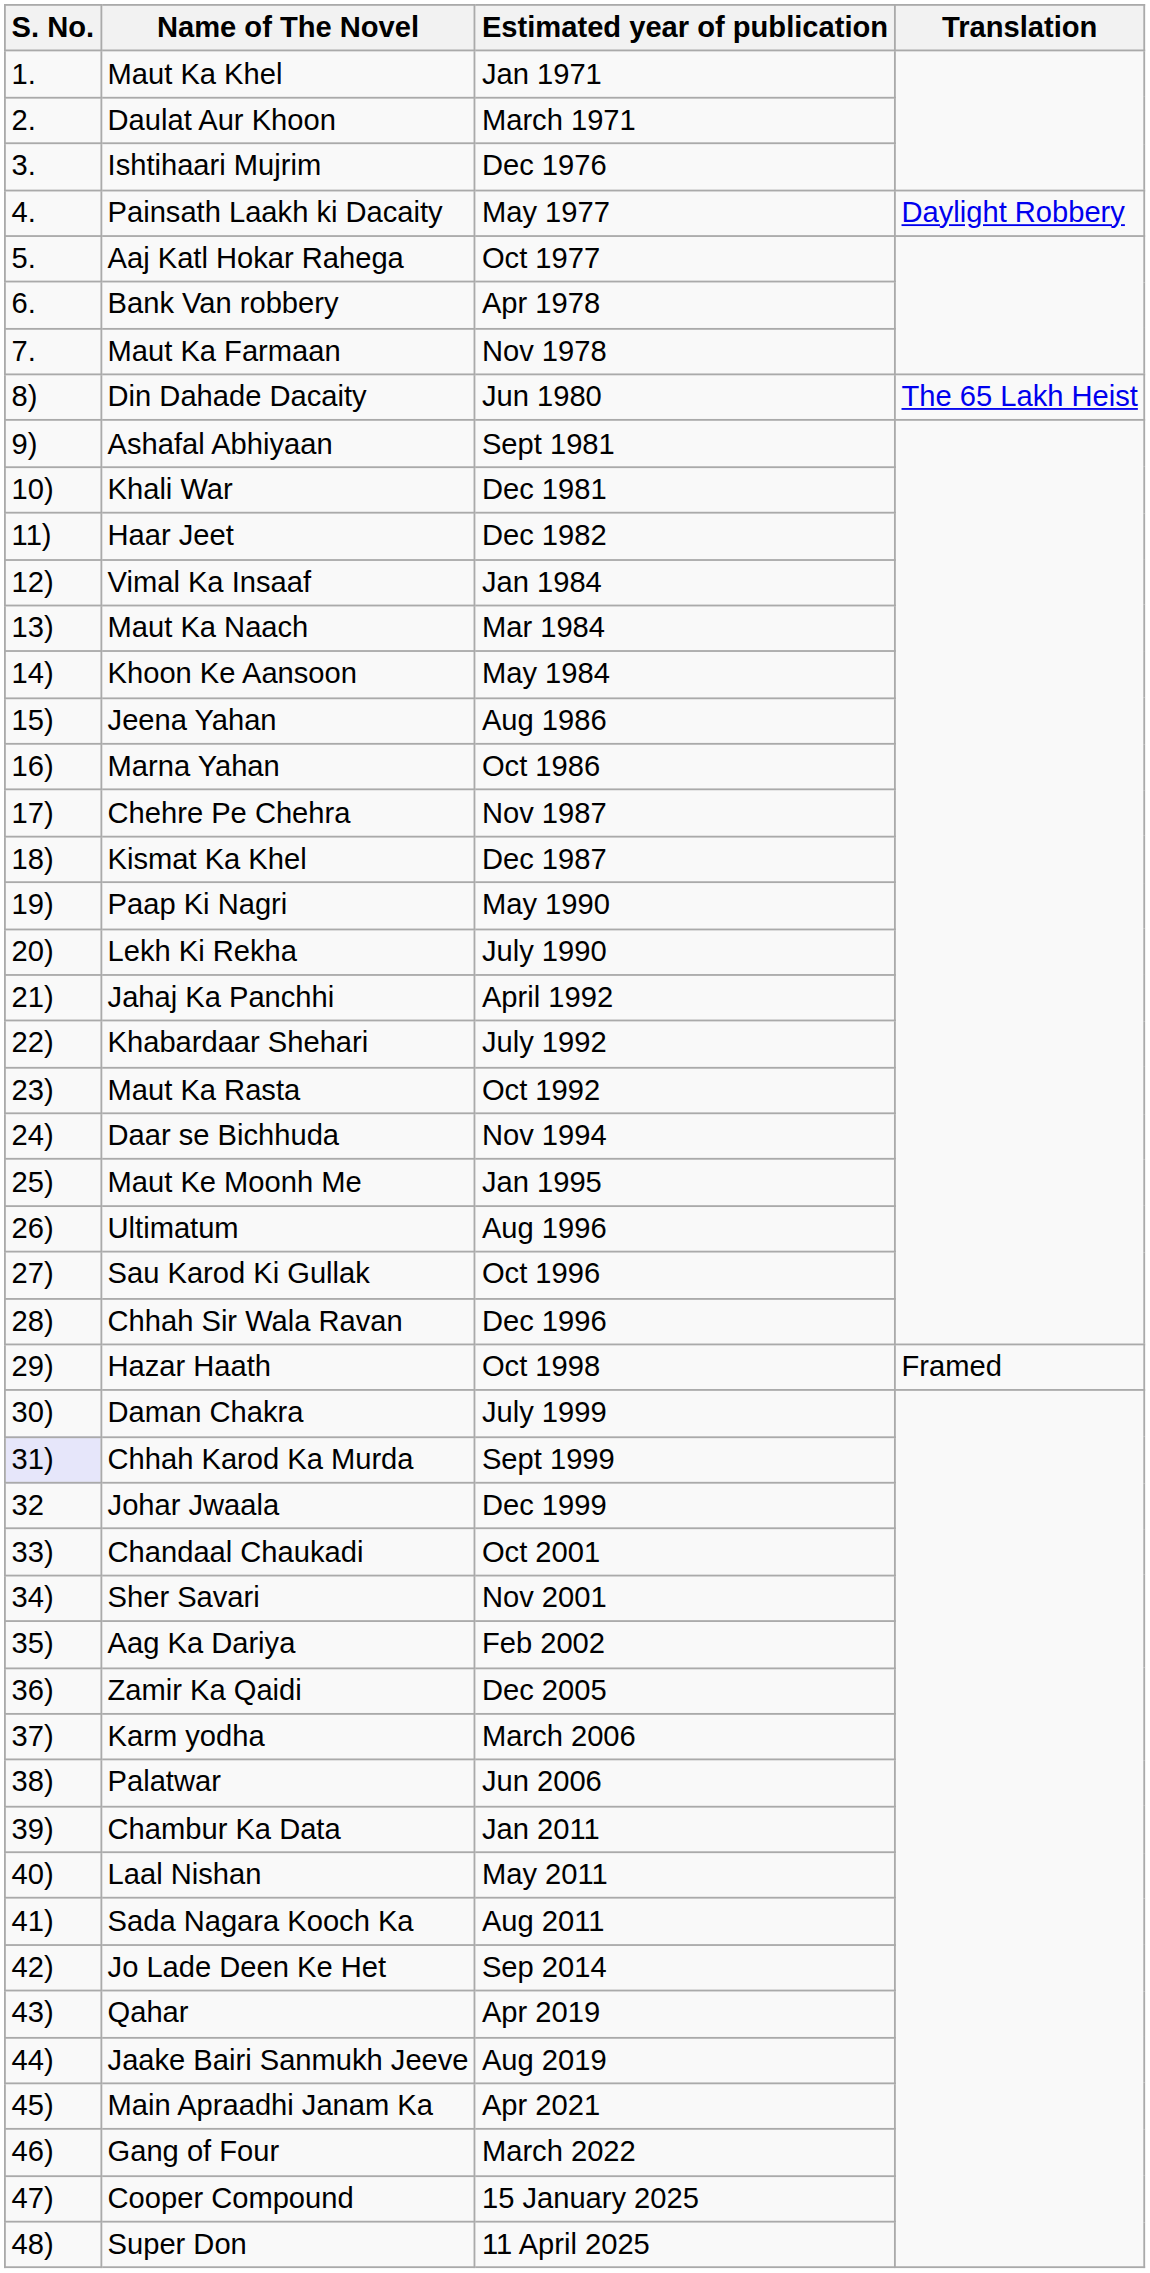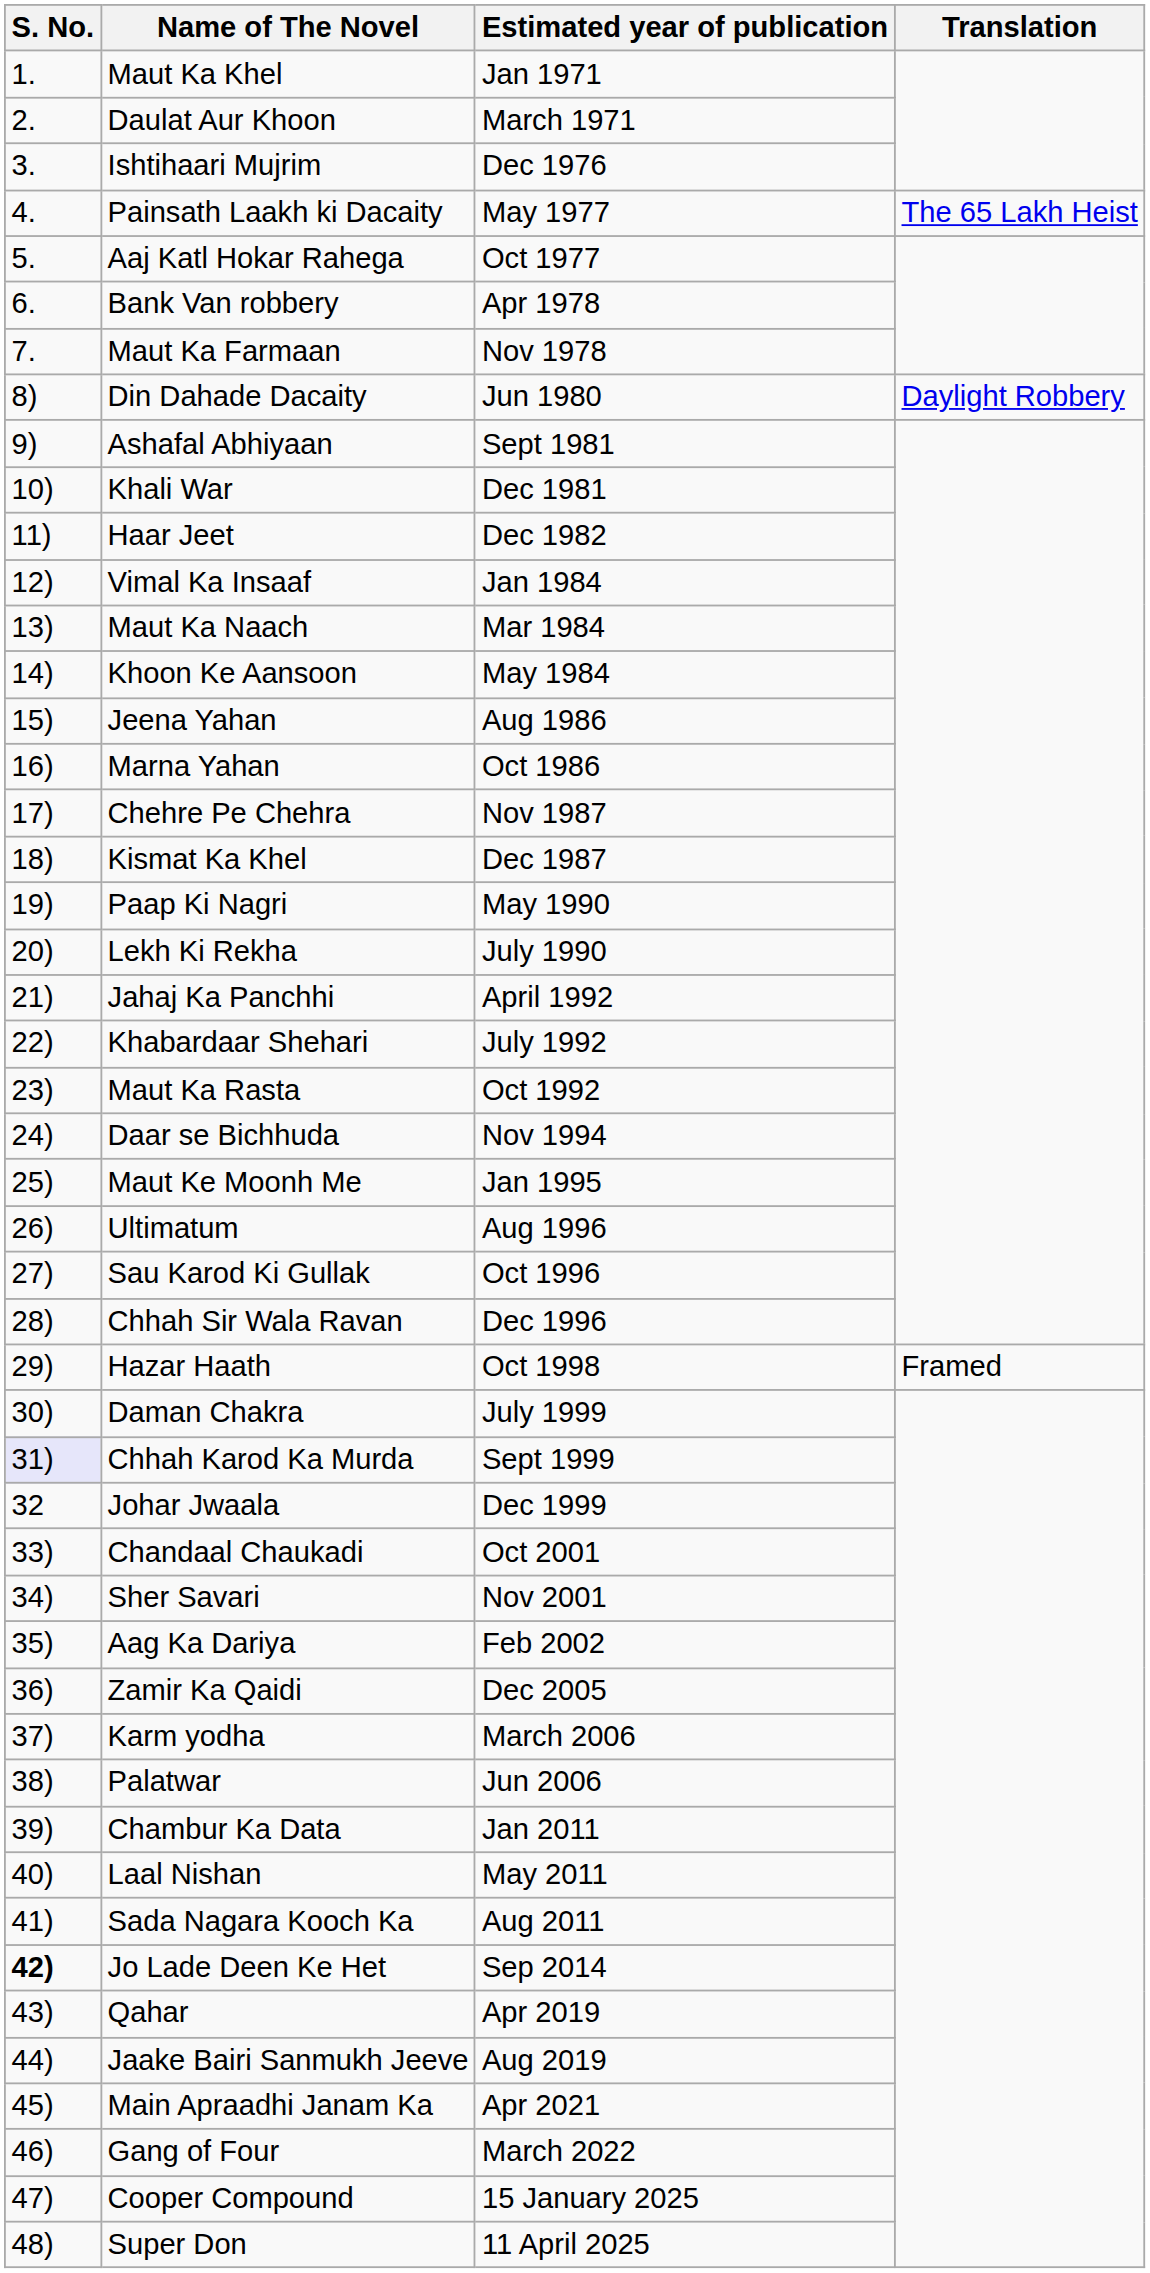(1013, 212) Daylight Robbery -> (1020, 212) The 65 Lakh Heist
(1020, 397) The 65 Lakh Heist -> (1013, 397) Daylight Robbery
(33, 1967) normal -> (33, 1967) bold
